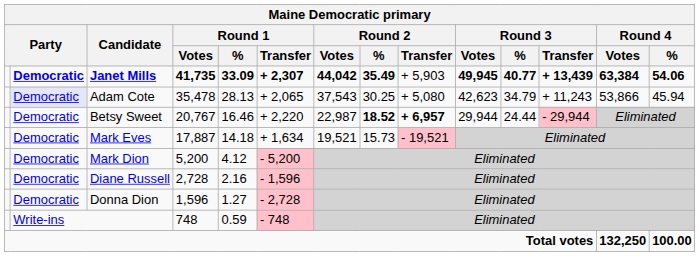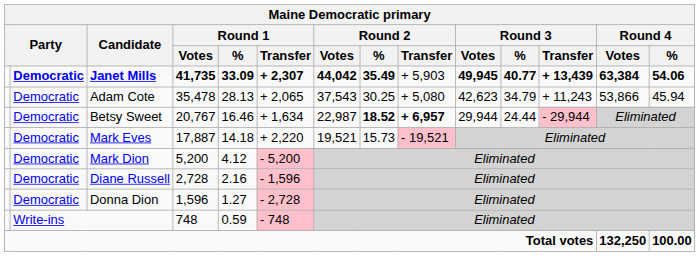(46, 96) lavender background -> (46, 96) no background
(282, 117) + 2,220 -> (282, 117) + 1,634
(282, 138) + 1,634 -> (282, 138) + 2,220
